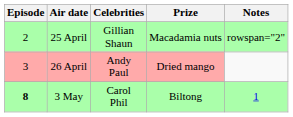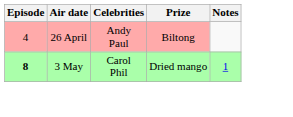- row: (69, 36)
(26, 66) 3 -> (26, 36) 4
(186, 66) Dried mango -> (178, 36) Biltong
(186, 96) Biltong -> (178, 66) Dried mango
